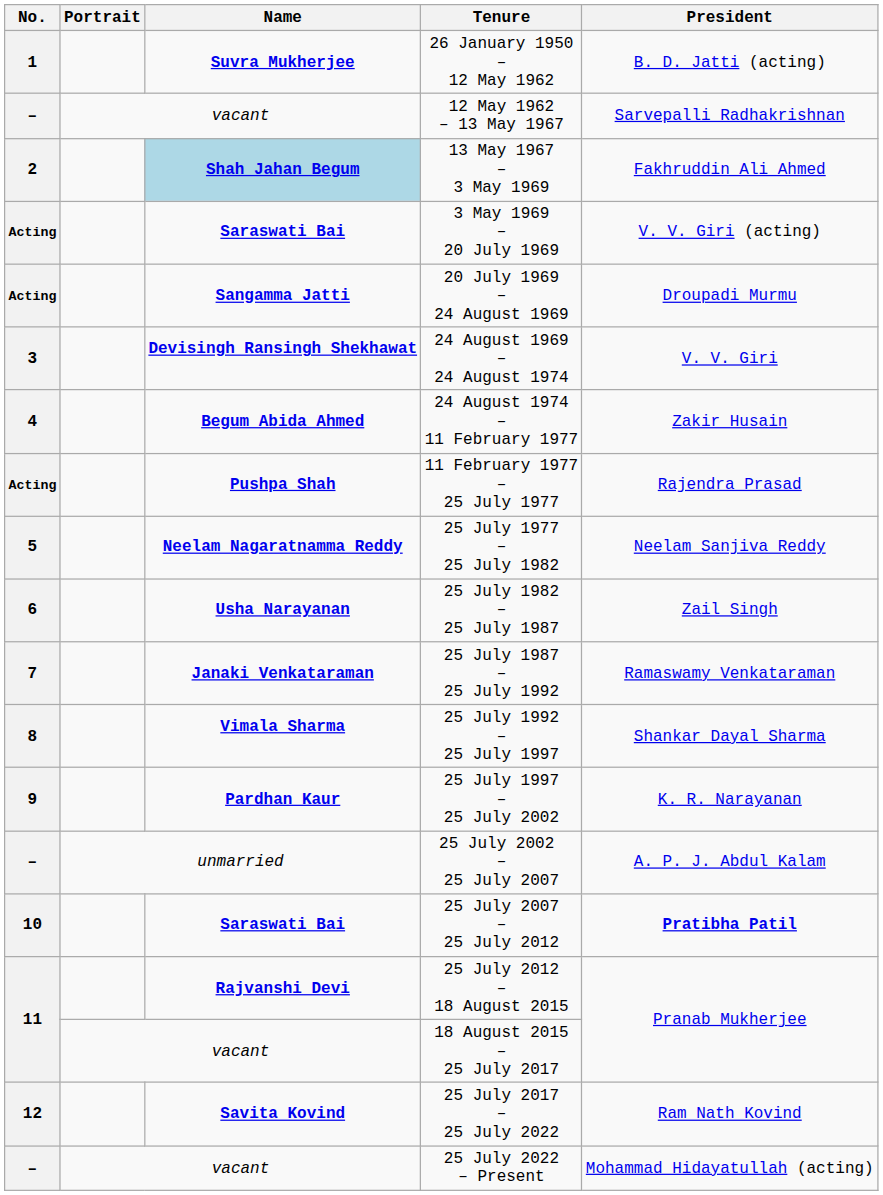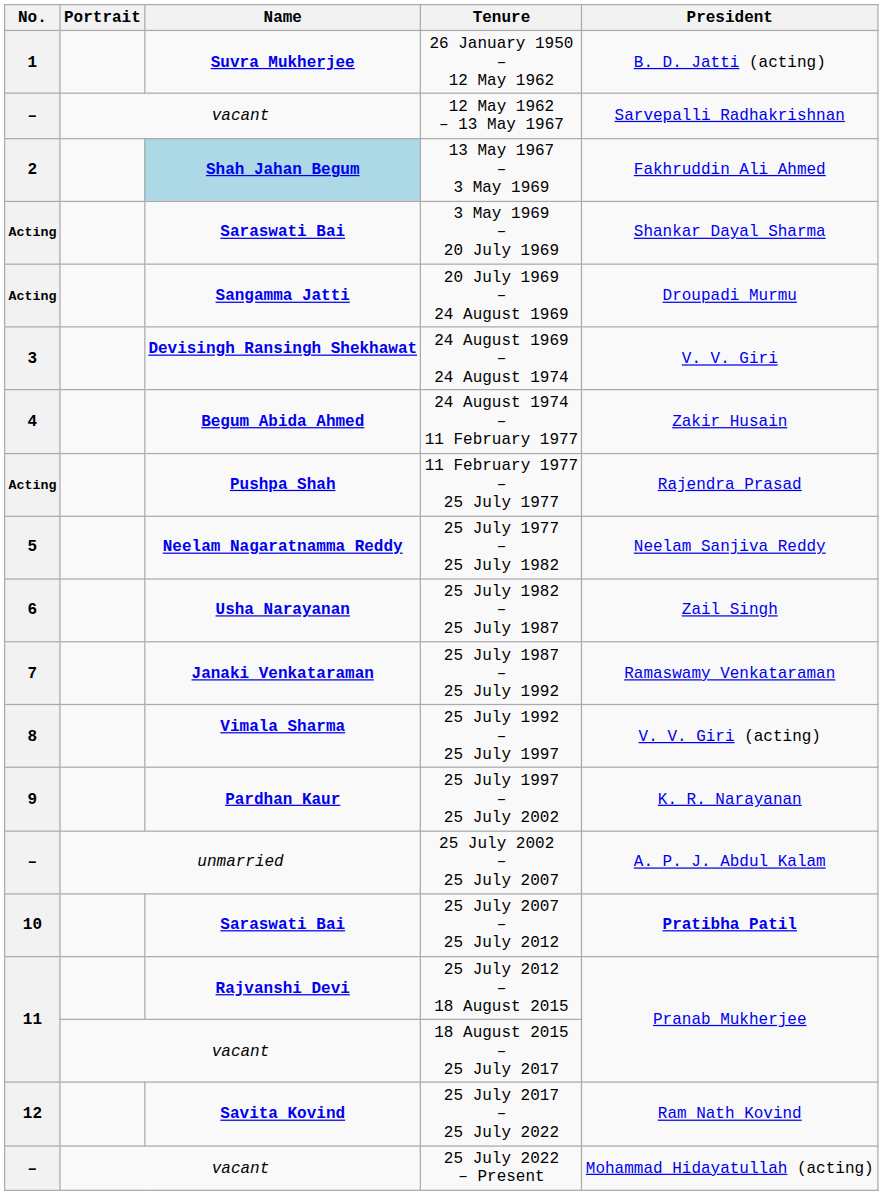(730, 233) V. V. Giri (acting) -> (730, 233) Shankar Dayal Sharma
(730, 736) Shankar Dayal Sharma -> (730, 736) V. V. Giri (acting)
